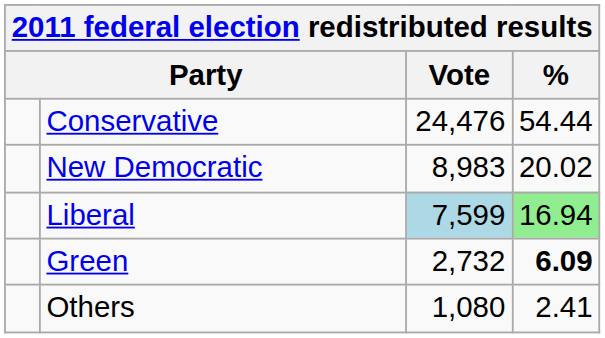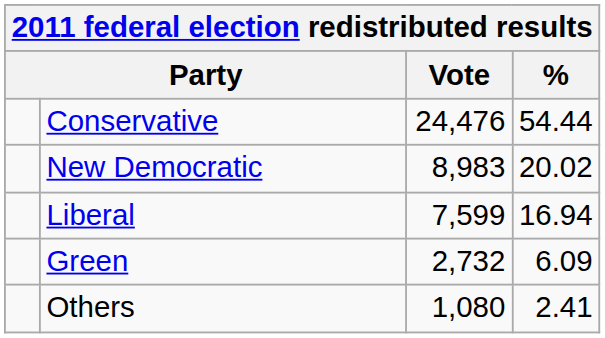(468, 214) lightblue background -> (468, 214) no background
(556, 214) lightgreen background -> (556, 214) no background
(564, 261) bold -> (564, 261) normal
